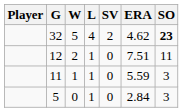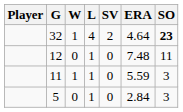(75, 35) 5 -> (75, 35) 1
(138, 35) 4.62 -> (138, 35) 4.64
(75, 55) 2 -> (75, 55) 0
(138, 55) 7.51 -> (138, 55) 7.48
